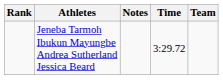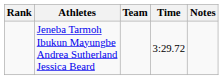columns swapped: (203, 13) <-> (135, 13)
